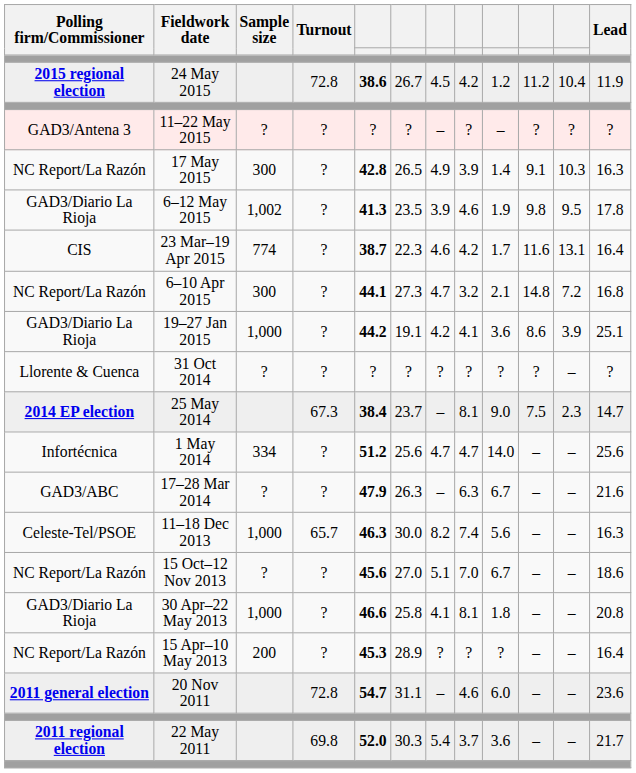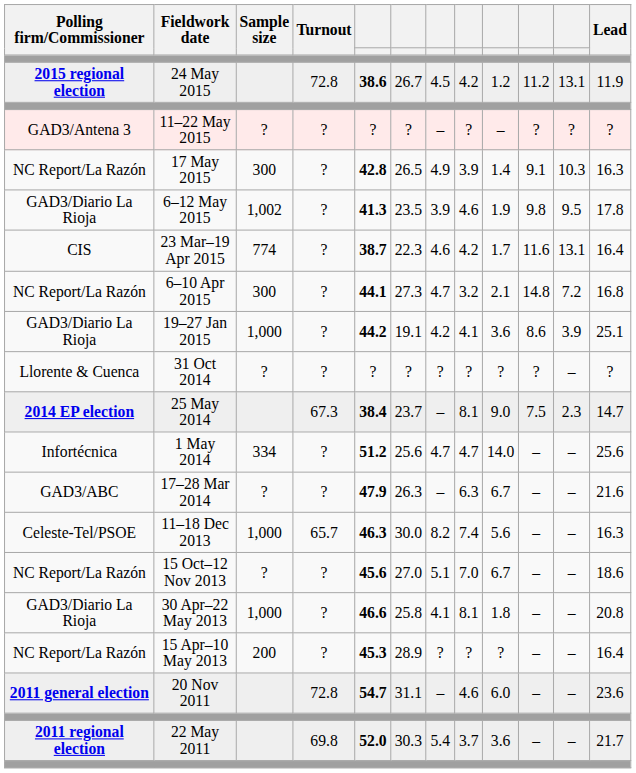(572, 82) 10.4 -> (572, 82) 13.1
